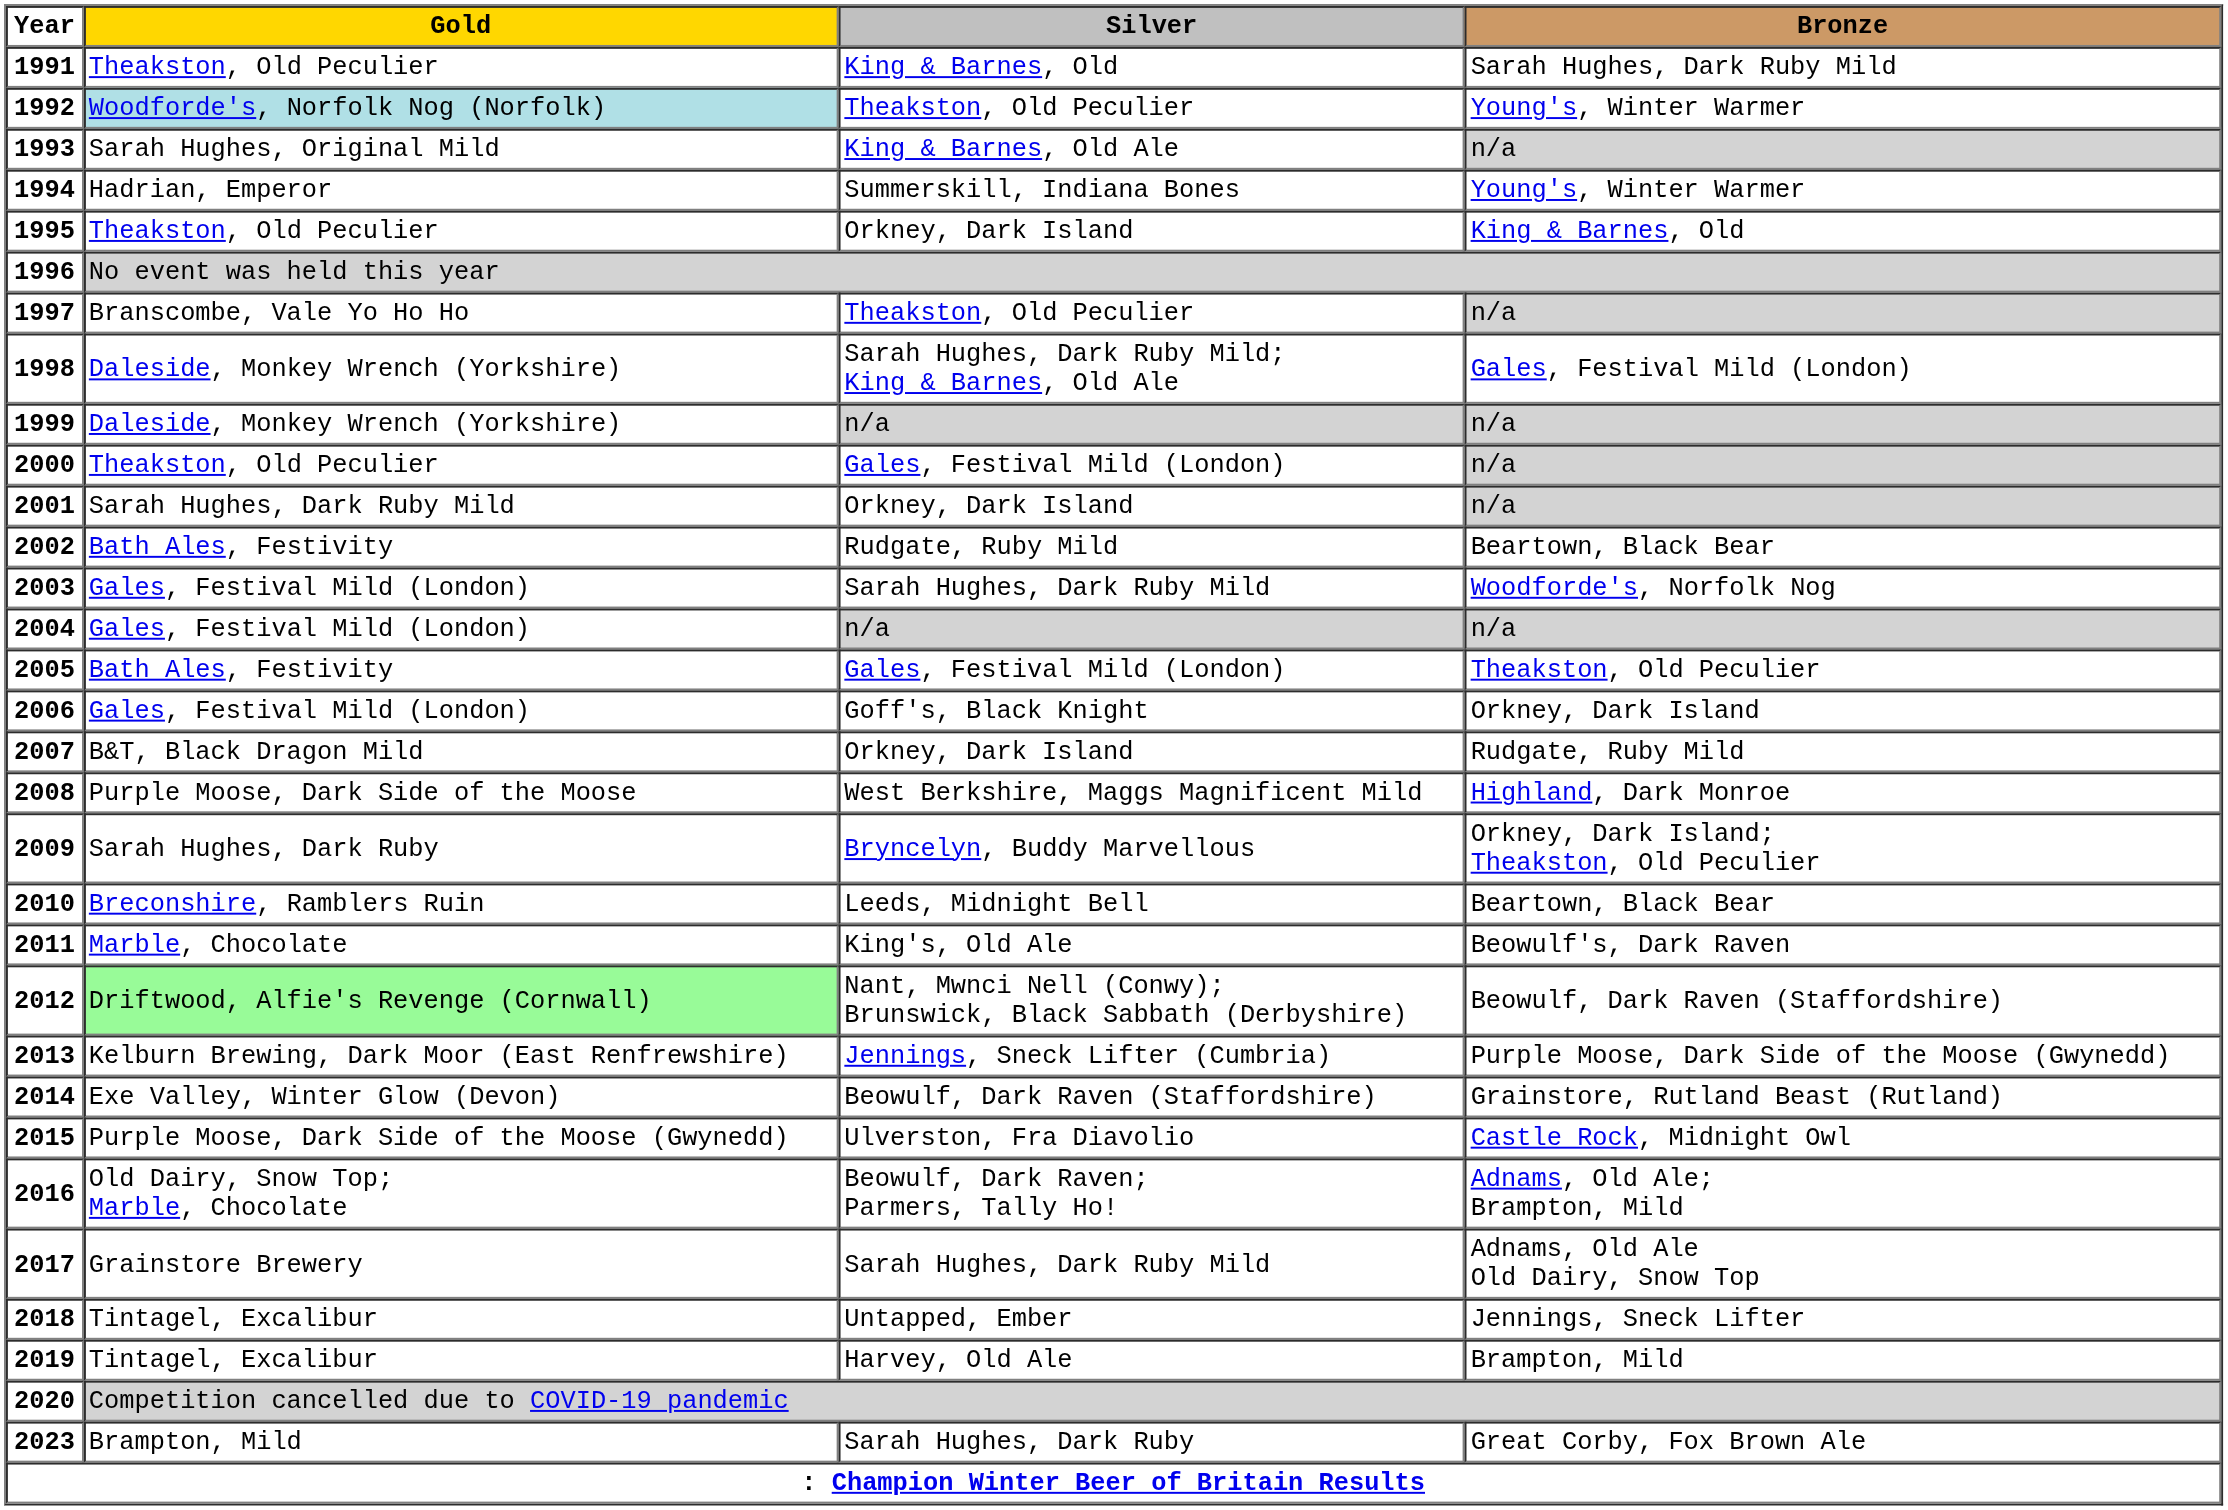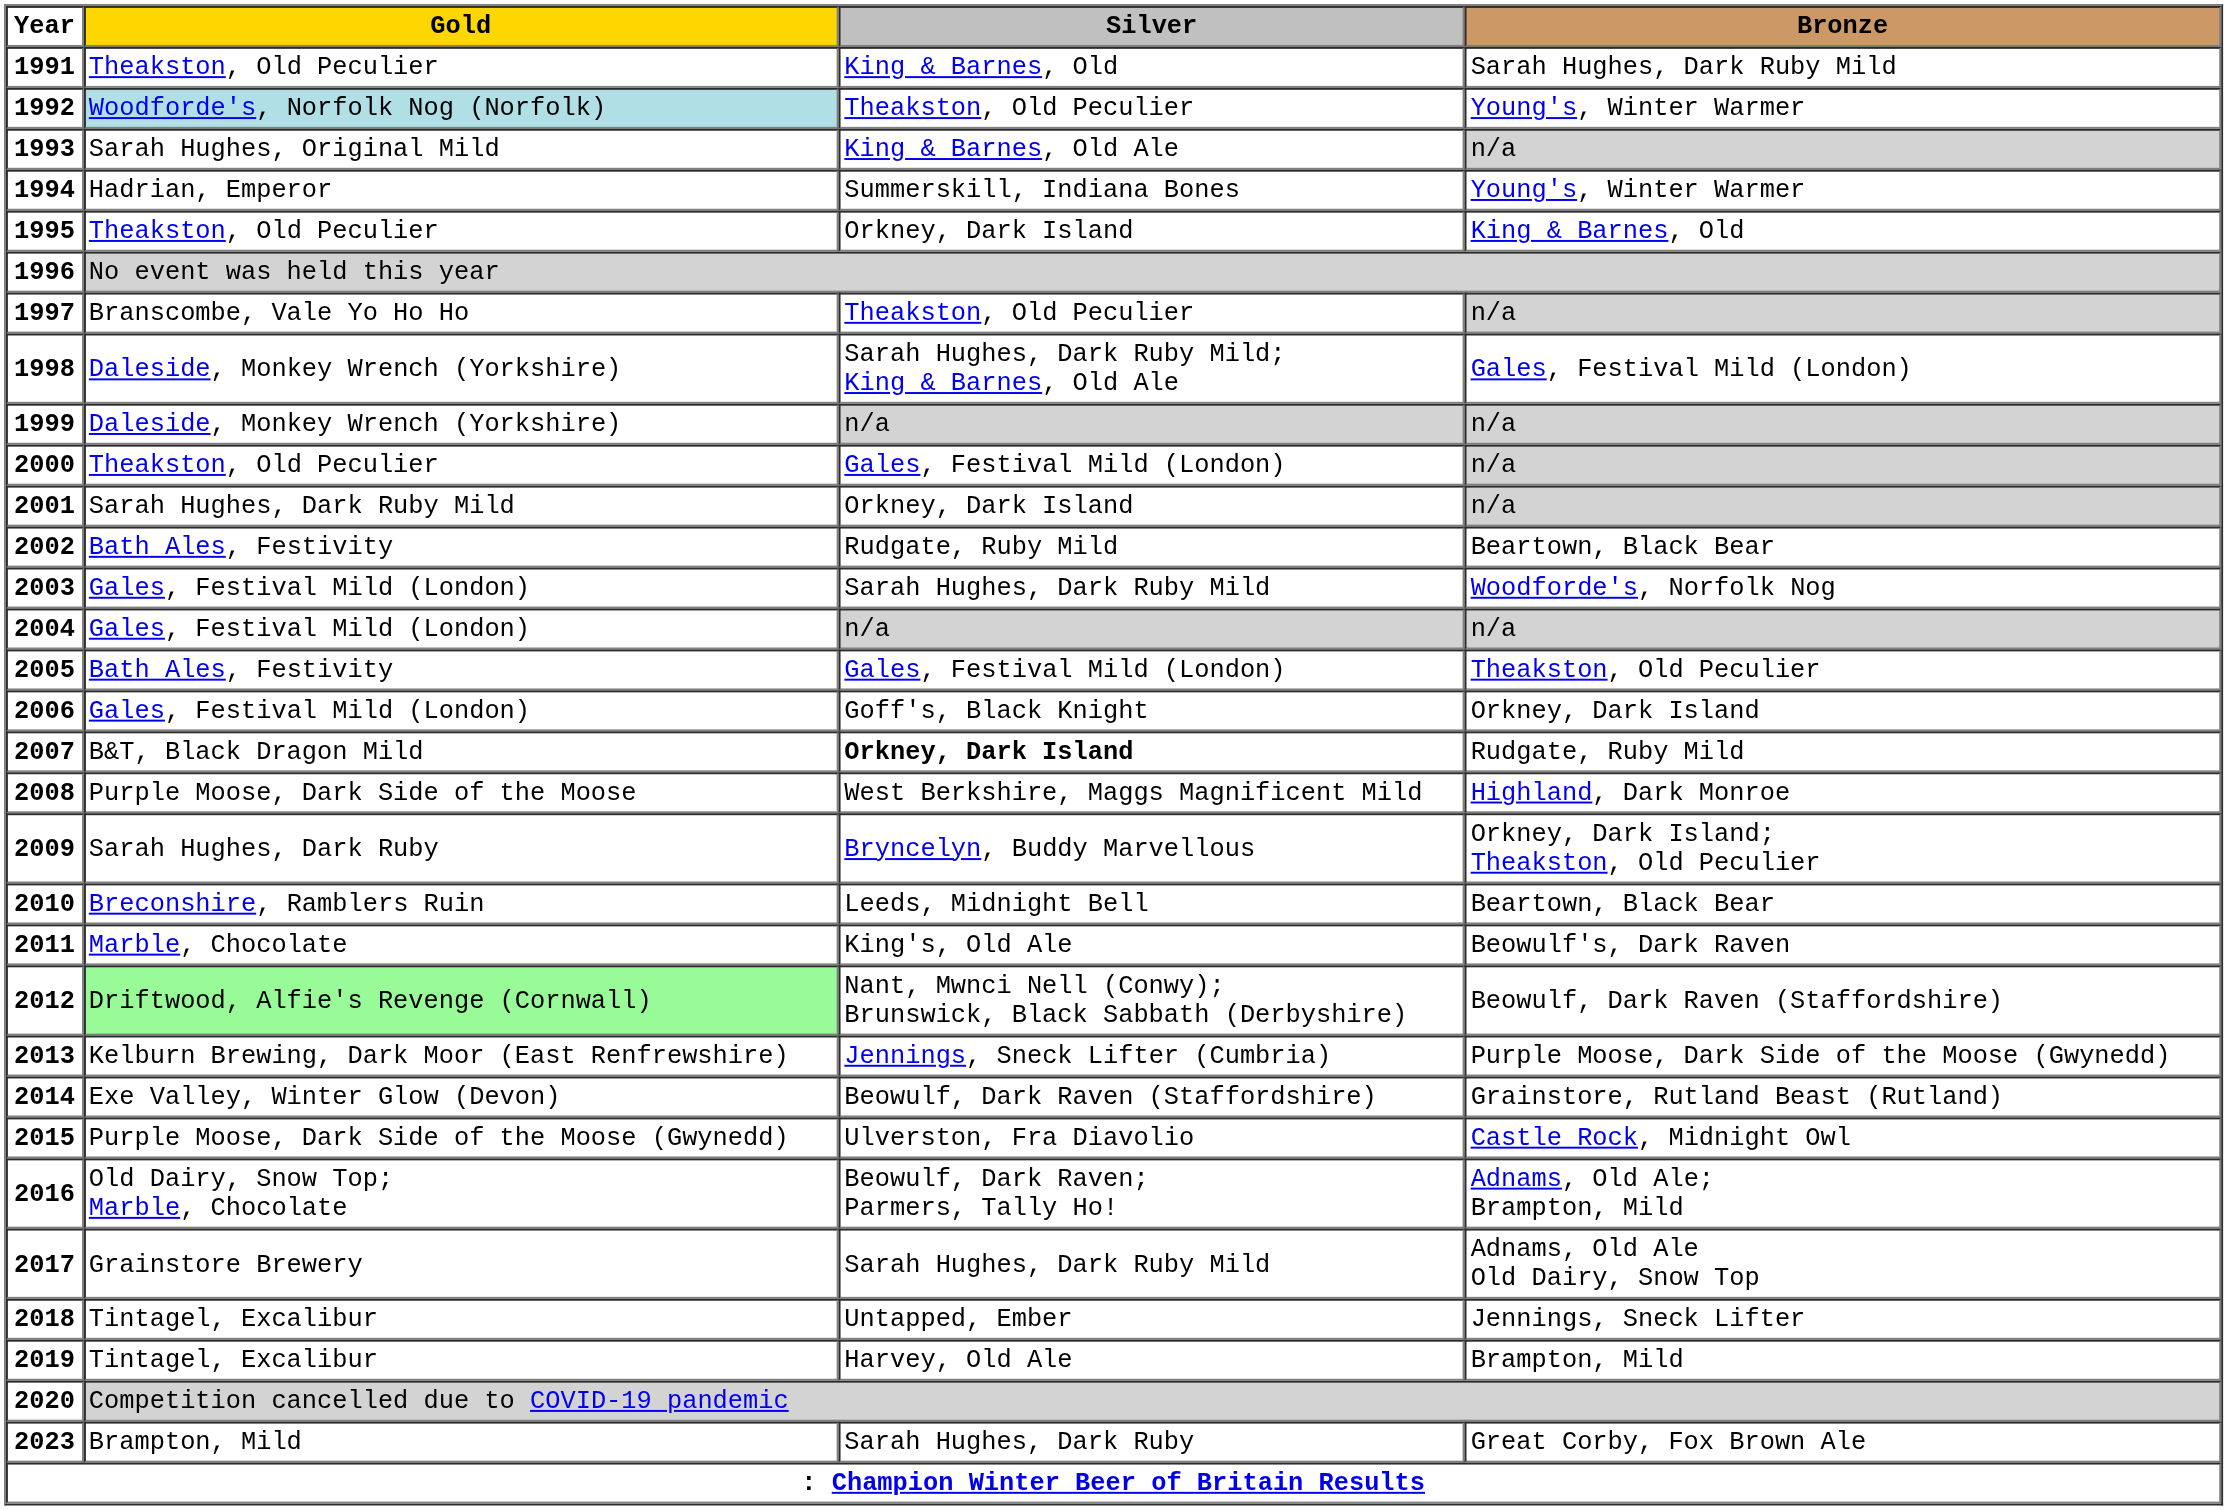(989, 752) normal -> (989, 752) bold
